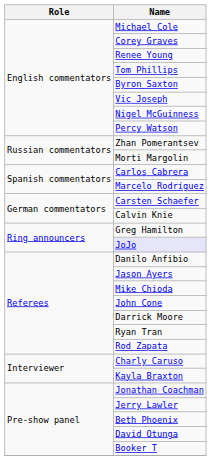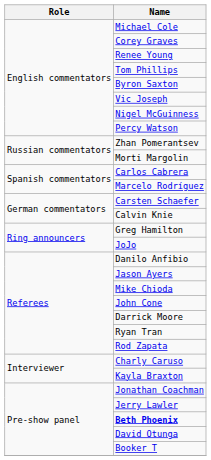(126, 245) lavender background -> (126, 245) no background
(147, 419) normal -> (147, 419) bold
